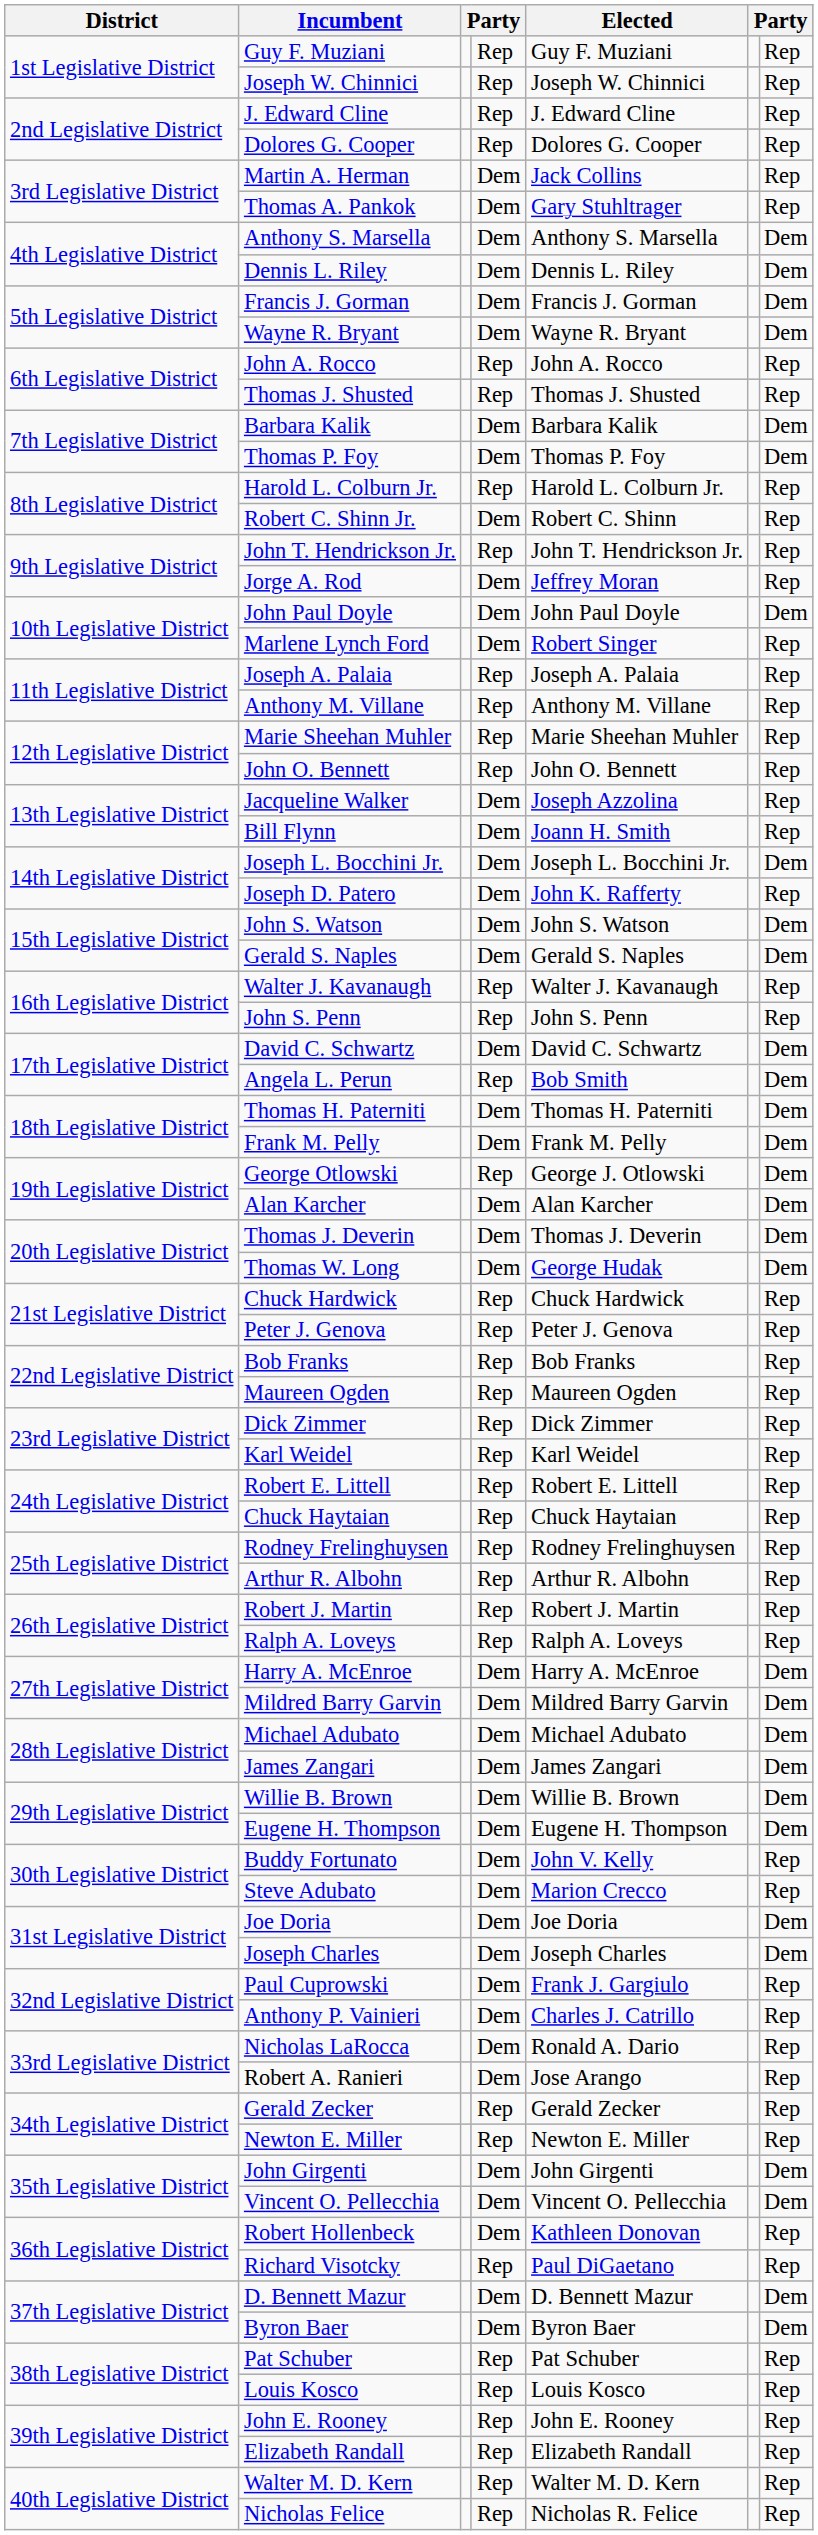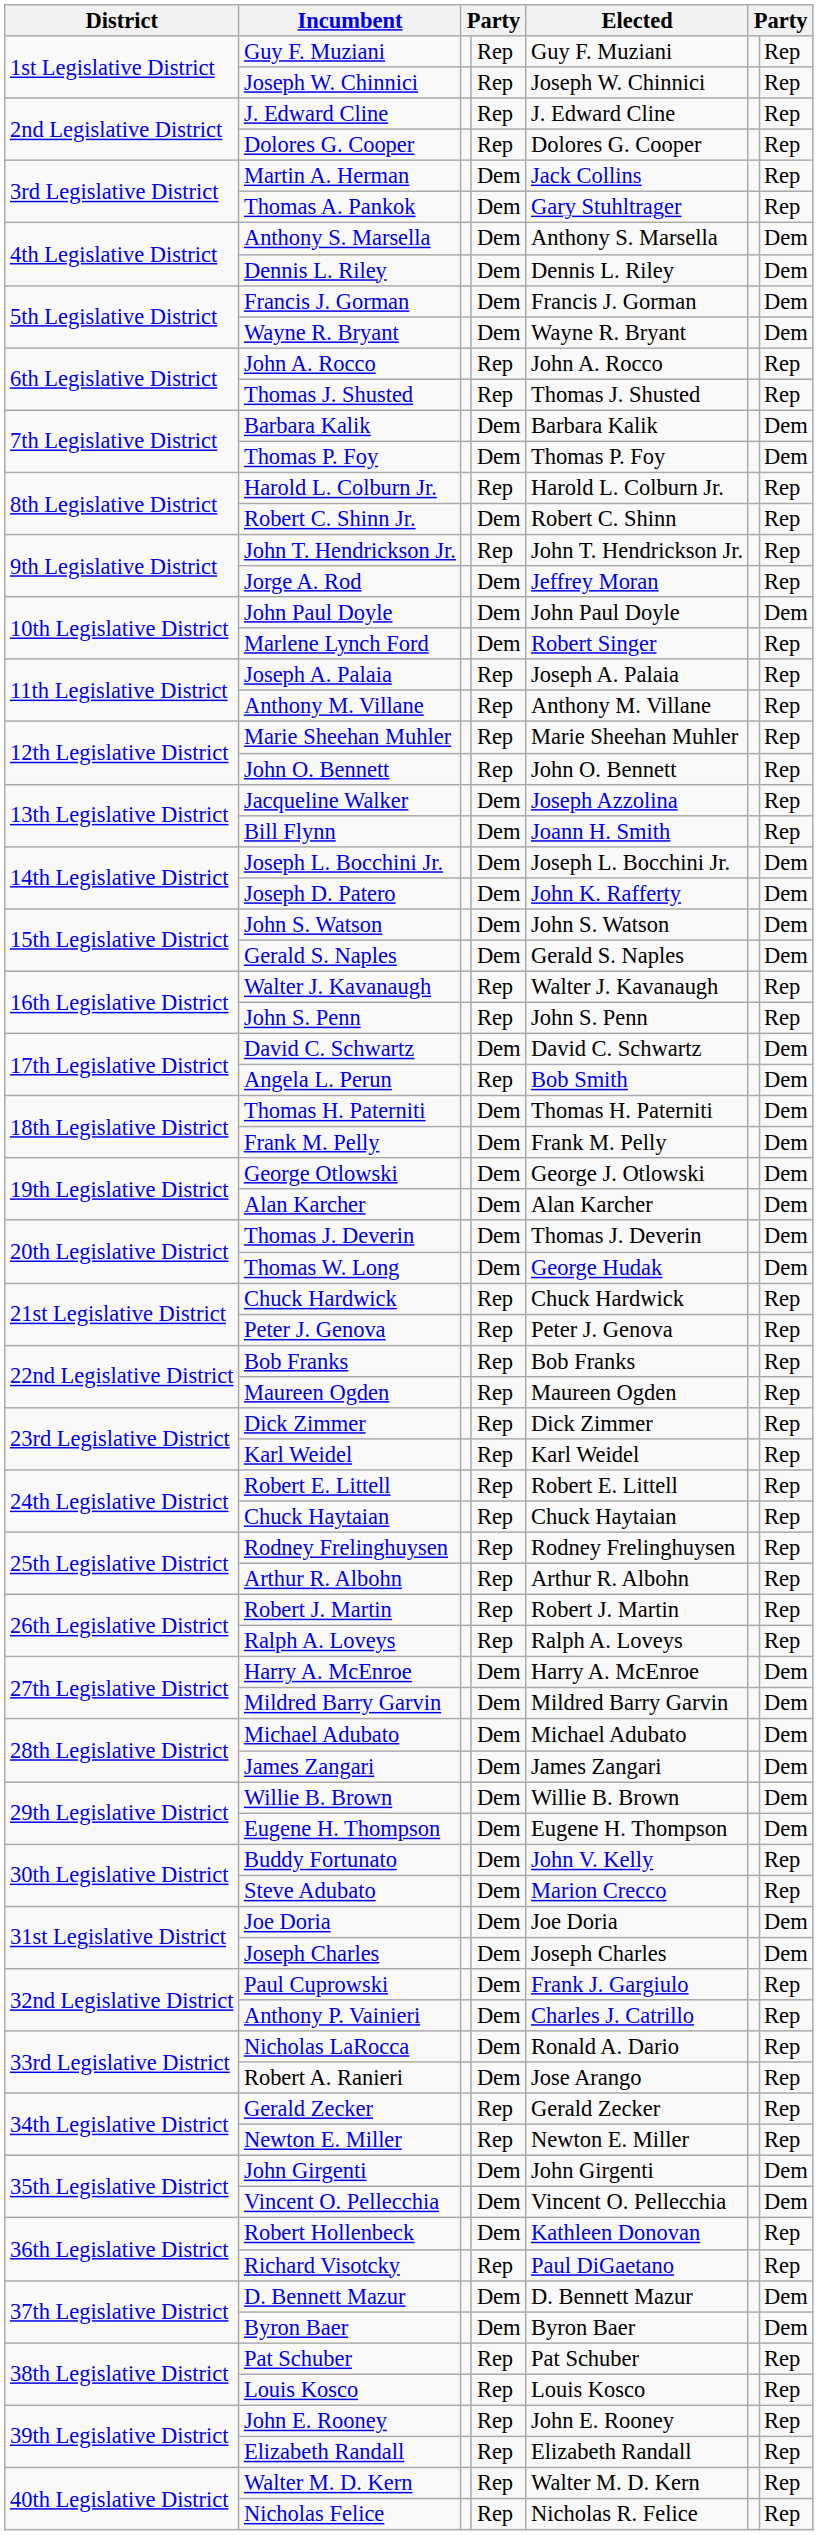(782, 893) Rep -> (786, 893) Dem
(495, 1173) Rep -> (499, 1173) Dem
